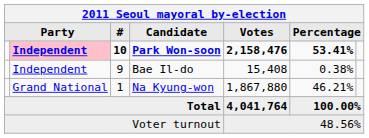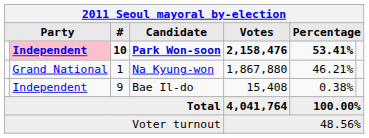rows swapped: (173, 87) <-> (163, 69)
